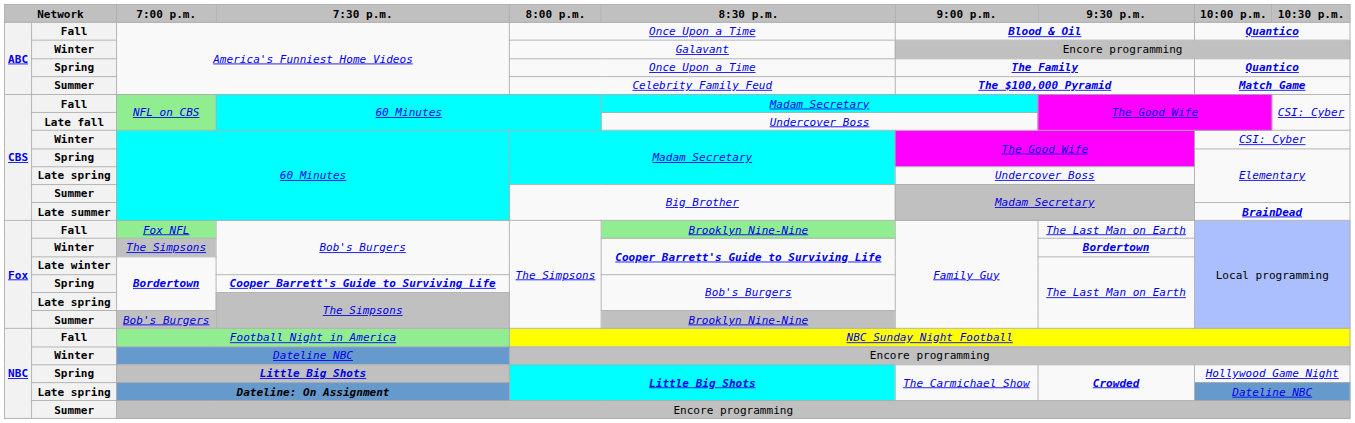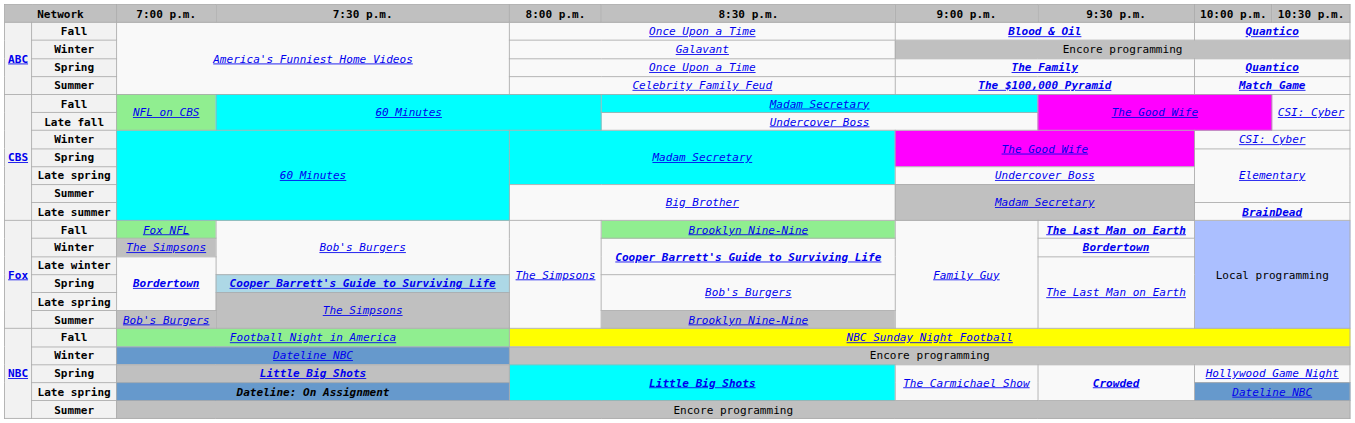(1116, 230) normal -> (1116, 230) bold
(363, 284) no background -> (363, 284) lightblue background
